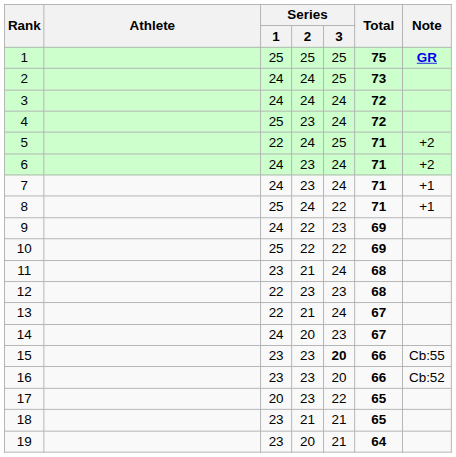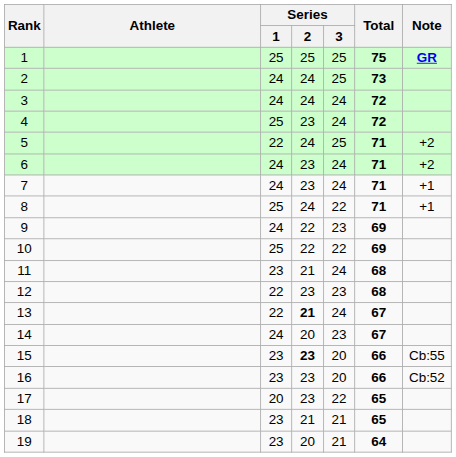(307, 313) normal -> (307, 313) bold
(307, 356) normal -> (307, 356) bold
(339, 356) bold -> (339, 356) normal
